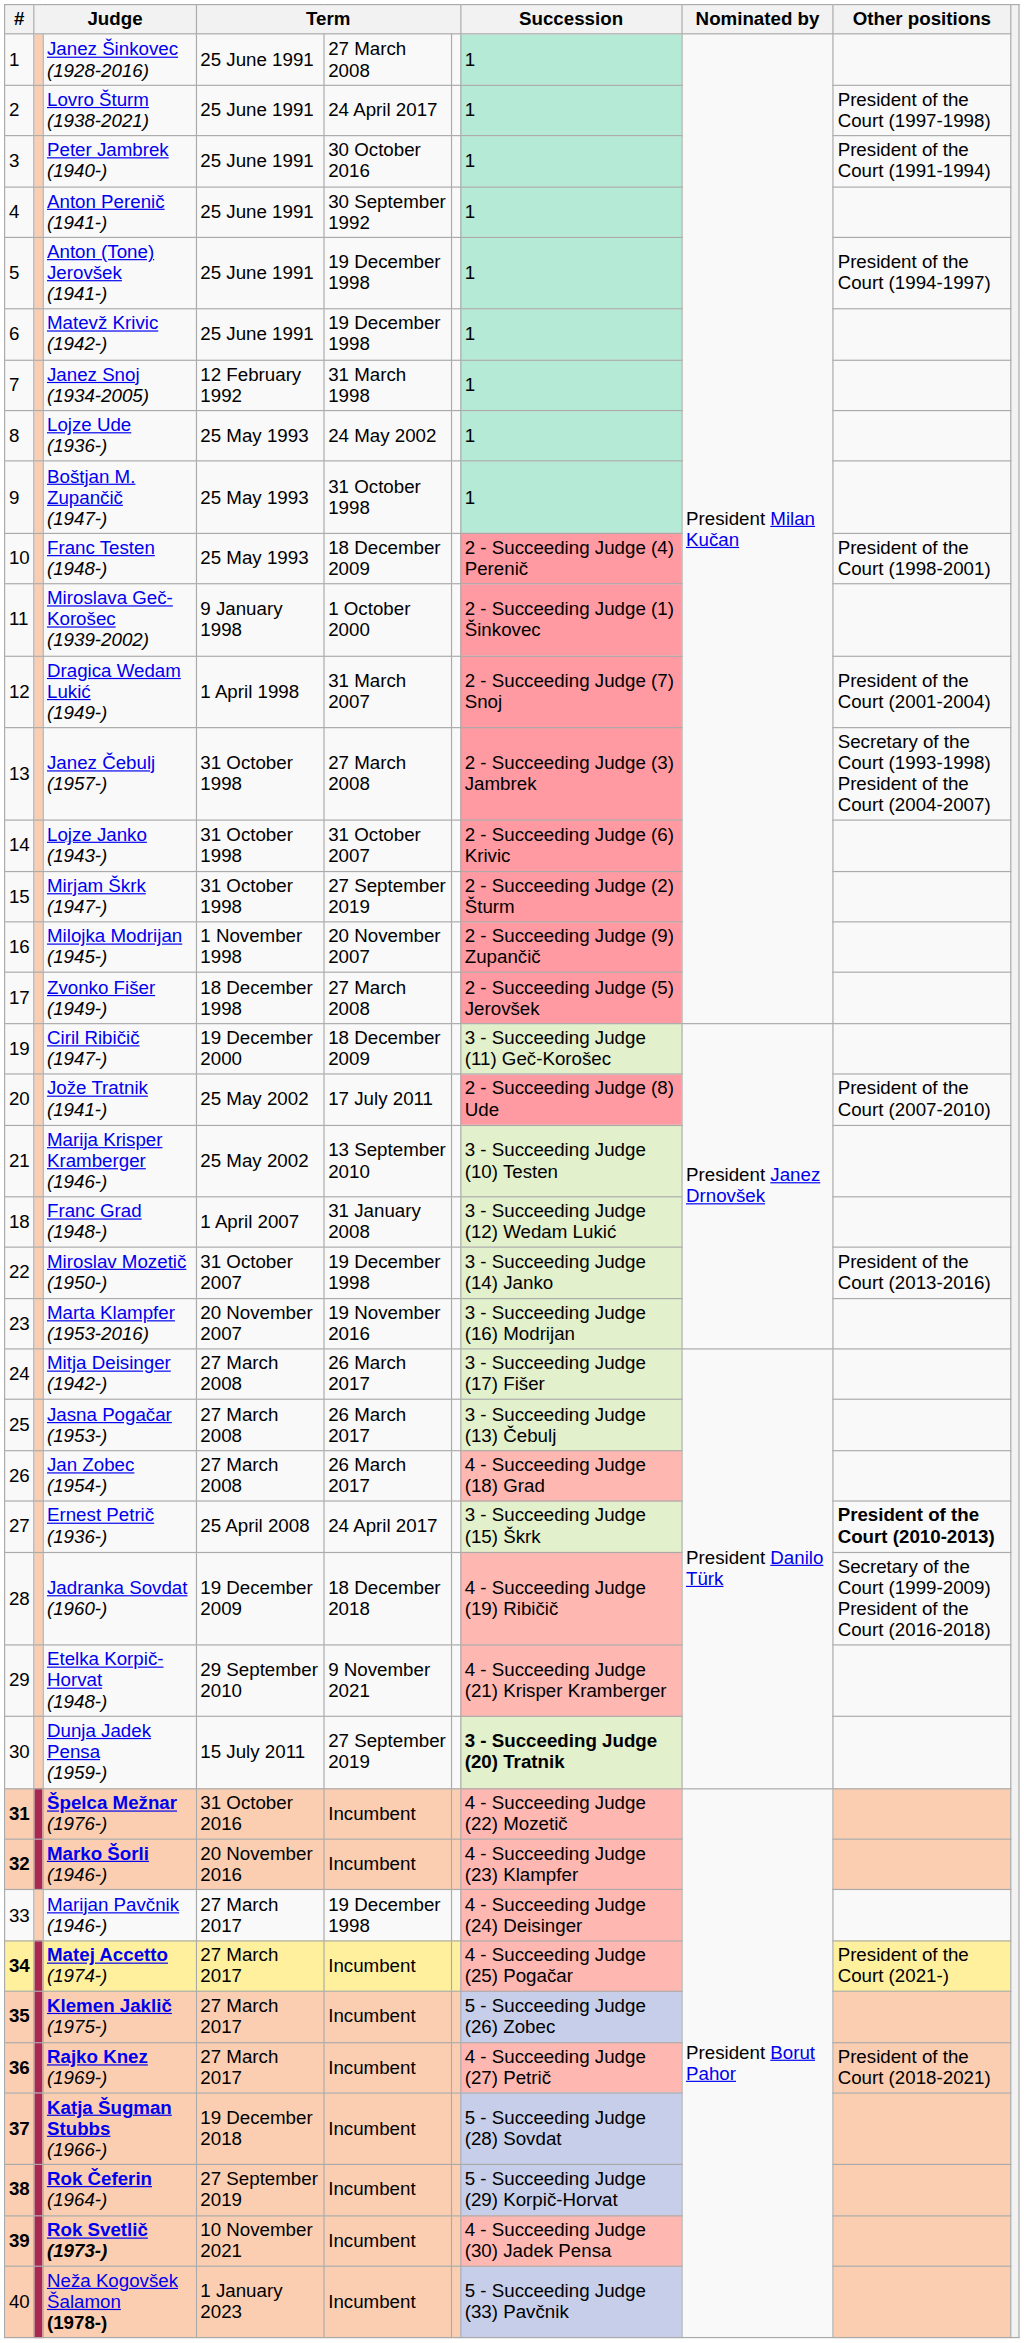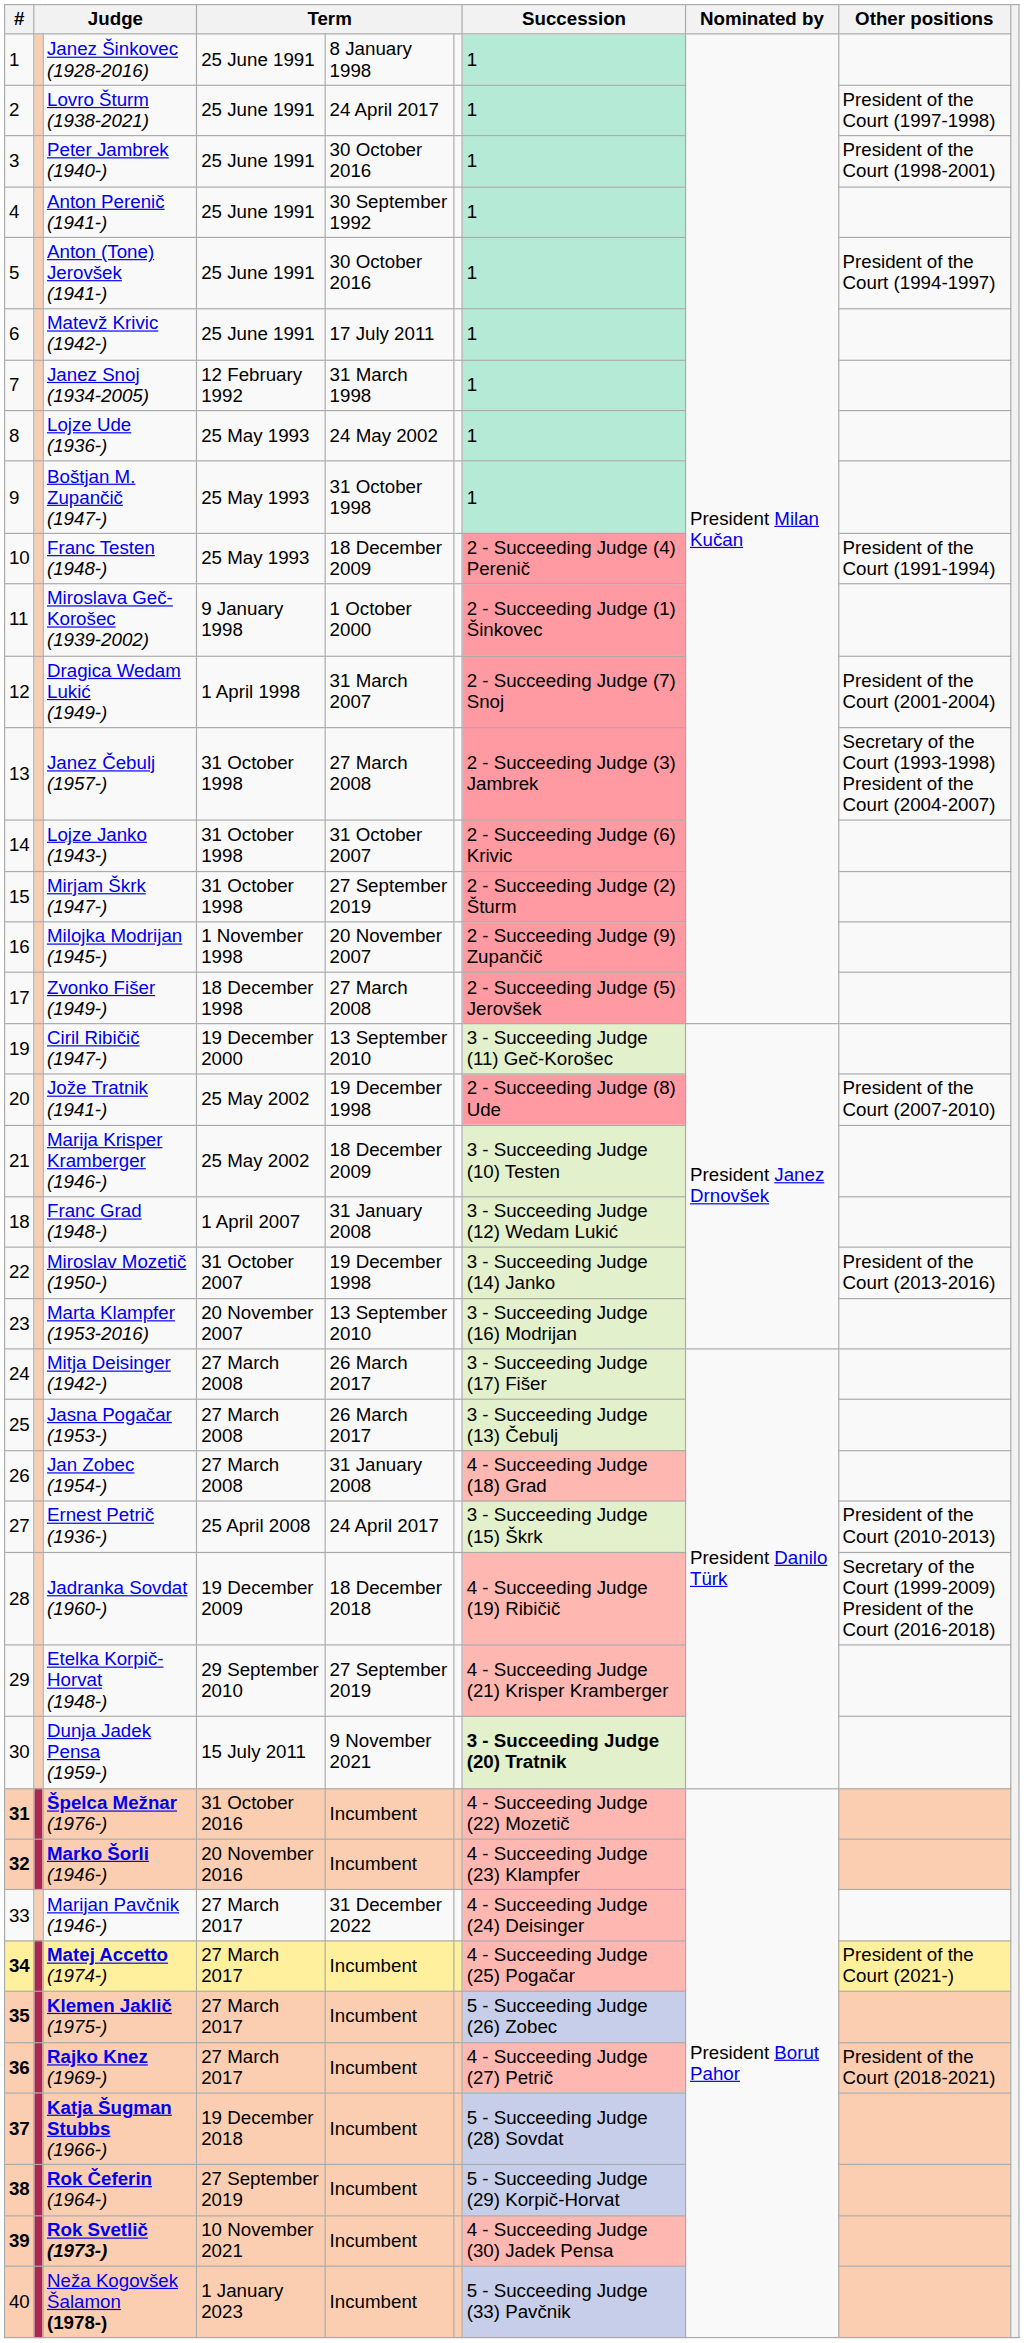(367, 59) 27 March 2008 -> (371, 59) 8 January 1998
(914, 161) President of the Court (1991-1994) -> (919, 161) President of the Court (1998-2001)
(384, 273) 19 December 1998 -> (376, 273) 30 October 2016
(384, 334) 19 December 1998 -> (382, 334) 17 July 2011
(914, 558) President of the Court (1998-2001) -> (919, 558) President of the Court (1991-1994)
(384, 1048) 18 December 2009 -> (388, 1048) 13 September 2010
(381, 1099) 17 July 2011 -> (386, 1099) 19 December 1998
(387, 1160) 13 September 2010 -> (386, 1160) 18 December 2009
(384, 1323) 19 November 2016 -> (388, 1323) 13 September 2010
(367, 1475) 26 March 2017 -> (376, 1475) 31 January 2008
(916, 1526) bold -> (919, 1526) normal
(379, 1680) 9 November 2021 -> (388, 1680) 27 September 2019
(387, 1752) 27 September 2019 -> (381, 1752) 9 November 2021
(384, 1915) 19 December 1998 -> (386, 1915) 31 December 2022
